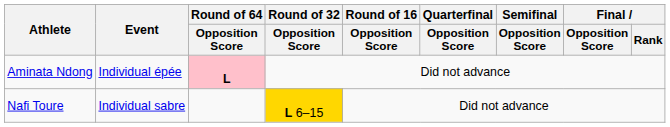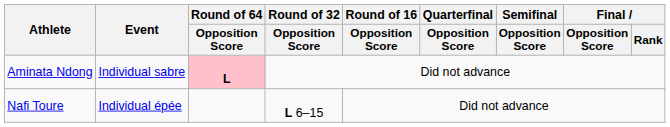(140, 72) Individual épée -> (142, 72) Individual sabre
(142, 106) Individual sabre -> (140, 106) Individual épée
(304, 113) gold background -> (304, 113) no background
